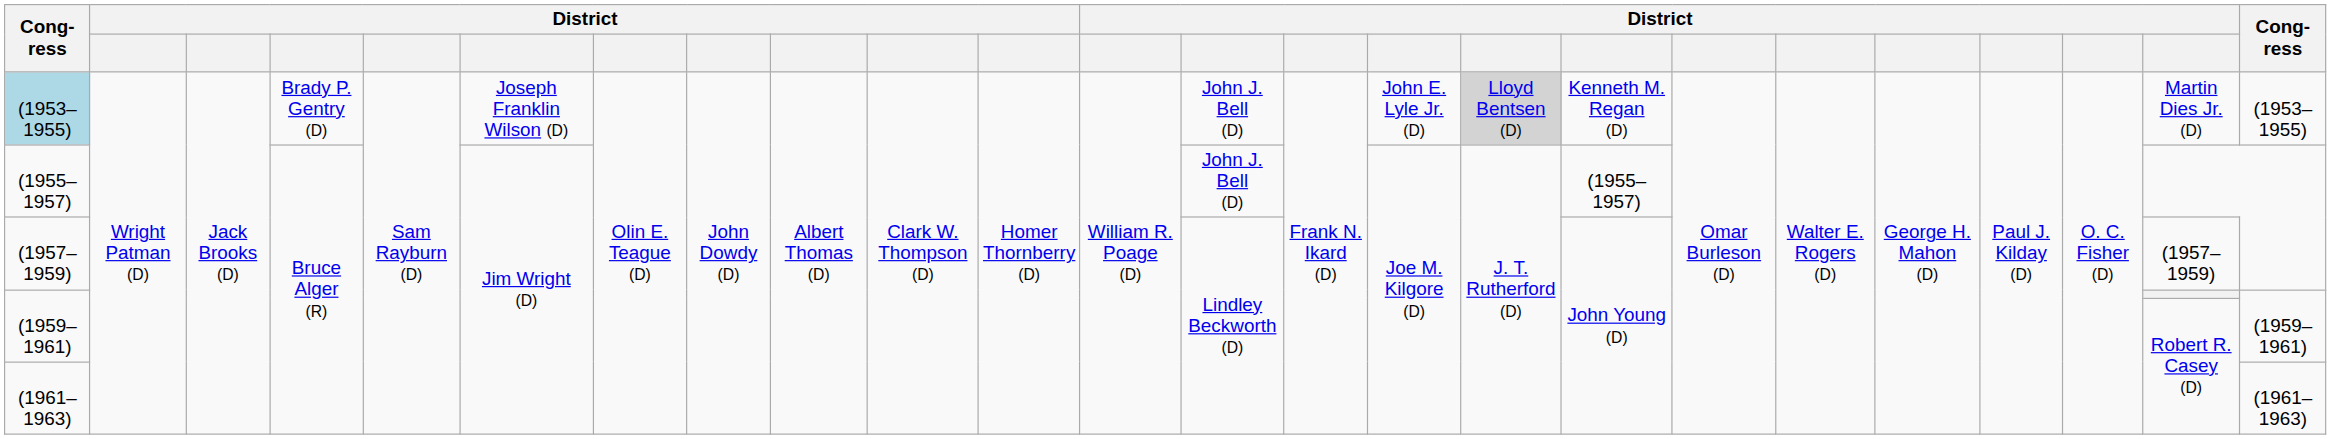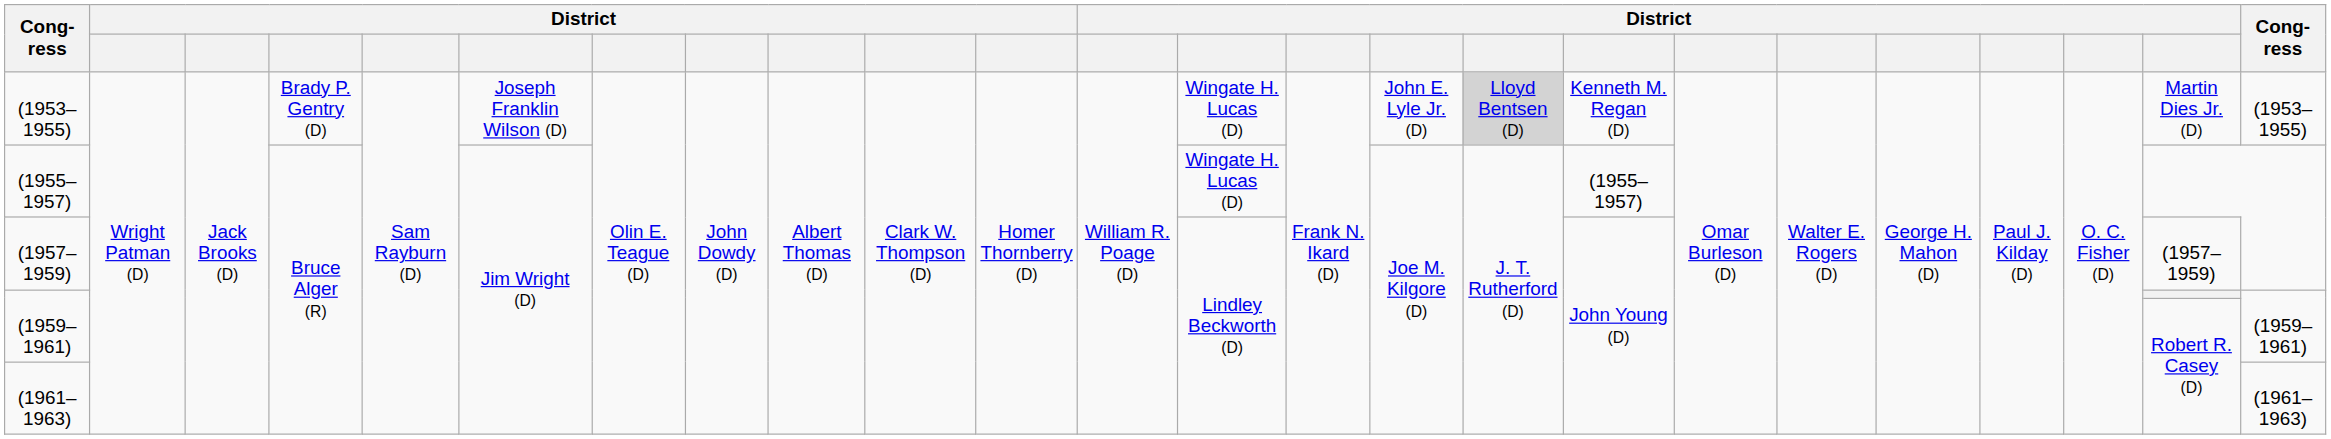(47, 119) lightblue background -> (47, 119) no background
(1232, 108) John J. Bell (D) -> (1232, 108) Wingate H. Lucas (D)
(1232, 180) John J. Bell (D) -> (1232, 180) Wingate H. Lucas (D)
